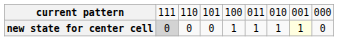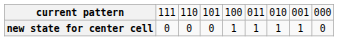(167, 28) lightgrey background -> (167, 28) no background
(300, 28) lightyellow background -> (300, 28) no background
